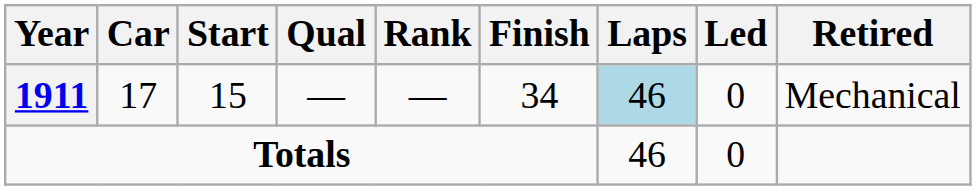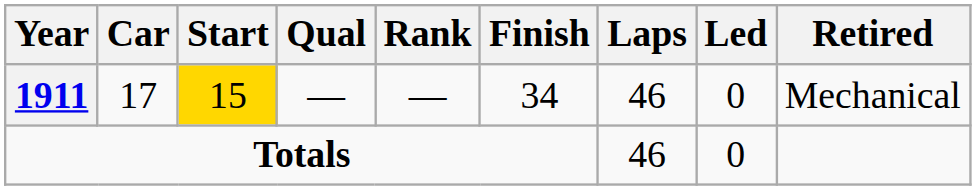(228, 94) no background -> (228, 94) gold background
(647, 94) lightblue background -> (647, 94) no background
